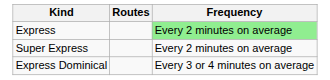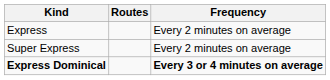(223, 30) lightgreen background -> (222, 30) no background
(61, 65) normal -> (56, 65) bold
(234, 65) normal -> (238, 65) bold
